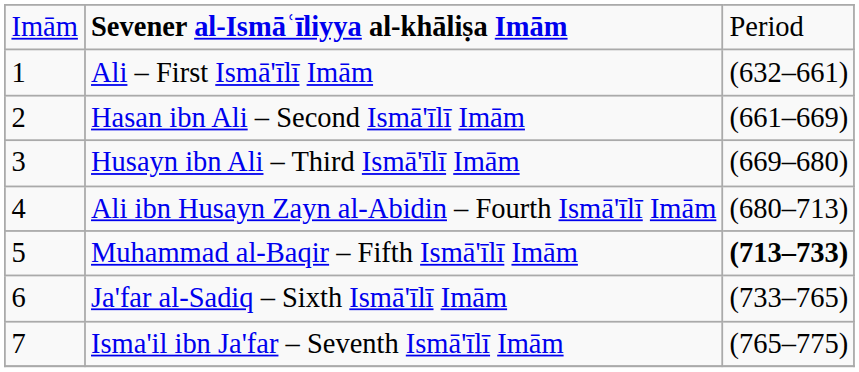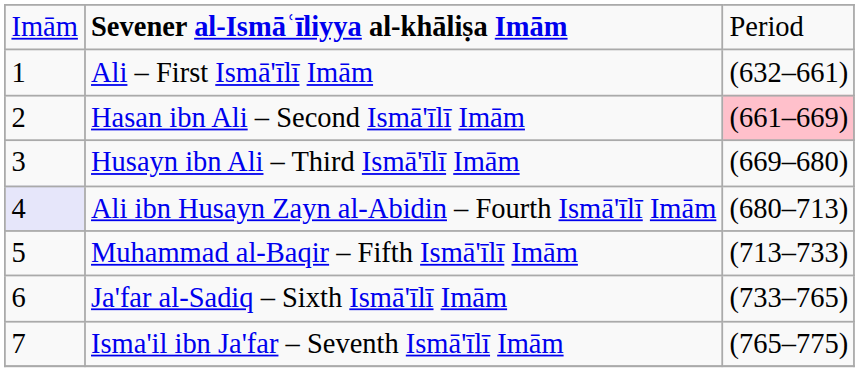(789, 117) no background -> (789, 117) pink background
(19, 207) no background -> (19, 207) lavender background
(789, 252) bold -> (789, 252) normal
